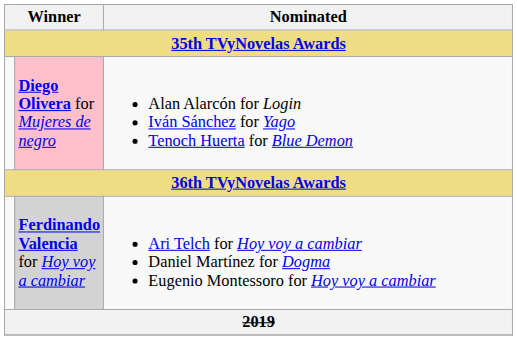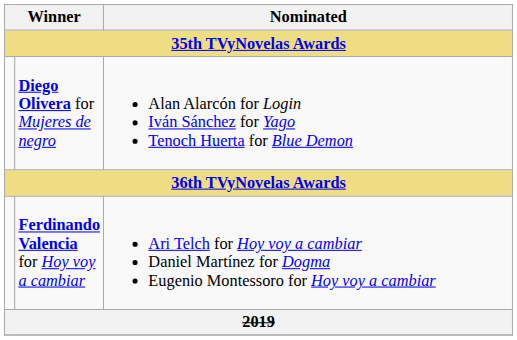(56, 113) pink background -> (56, 113) no background
(59, 252) lightgrey background -> (59, 252) no background
